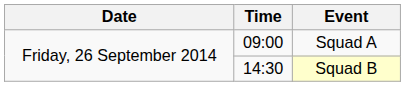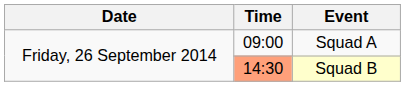(263, 68) no background -> (263, 68) lightsalmon background
